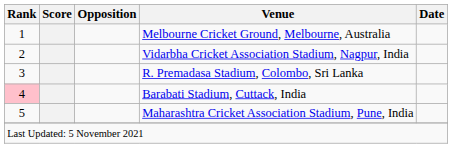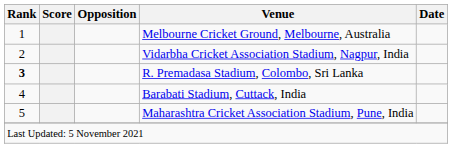(22, 73) normal -> (22, 73) bold
(22, 93) pink background -> (22, 93) no background
